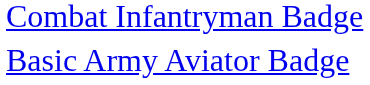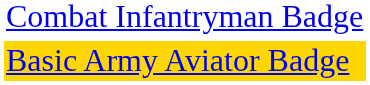(178, 60) no background -> (178, 60) gold background
